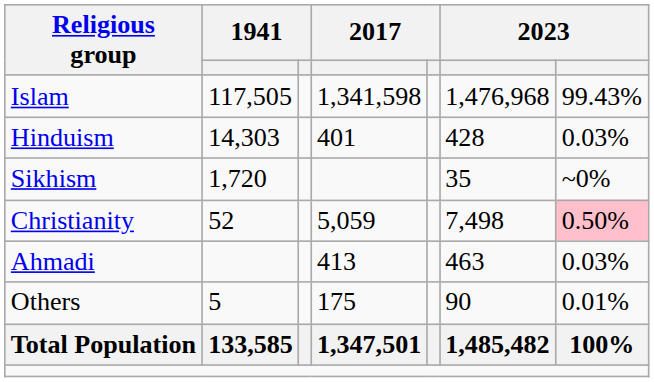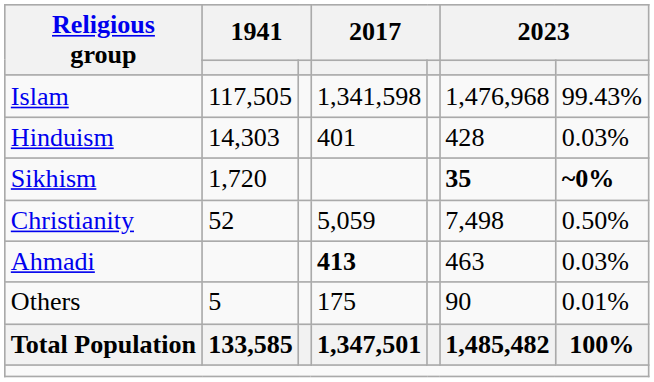(458, 178) normal -> (458, 178) bold
(586, 178) normal -> (588, 178) bold
(595, 219) pink background -> (595, 219) no background
(336, 261) normal -> (336, 261) bold
